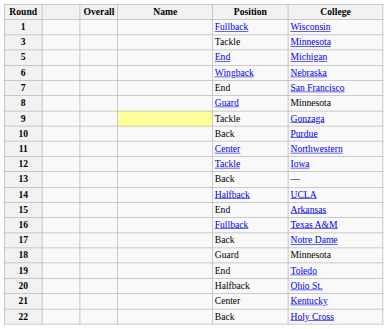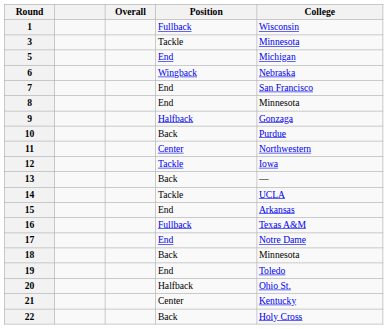- column: (165, 12)
(227, 103) Guard -> (166, 103) End
(227, 118) Tackle -> (176, 118) Halfback
(232, 194) Halfback -> (171, 194) Tackle
(225, 240) Back -> (166, 240) End
(227, 255) Guard -> (168, 255) Back
